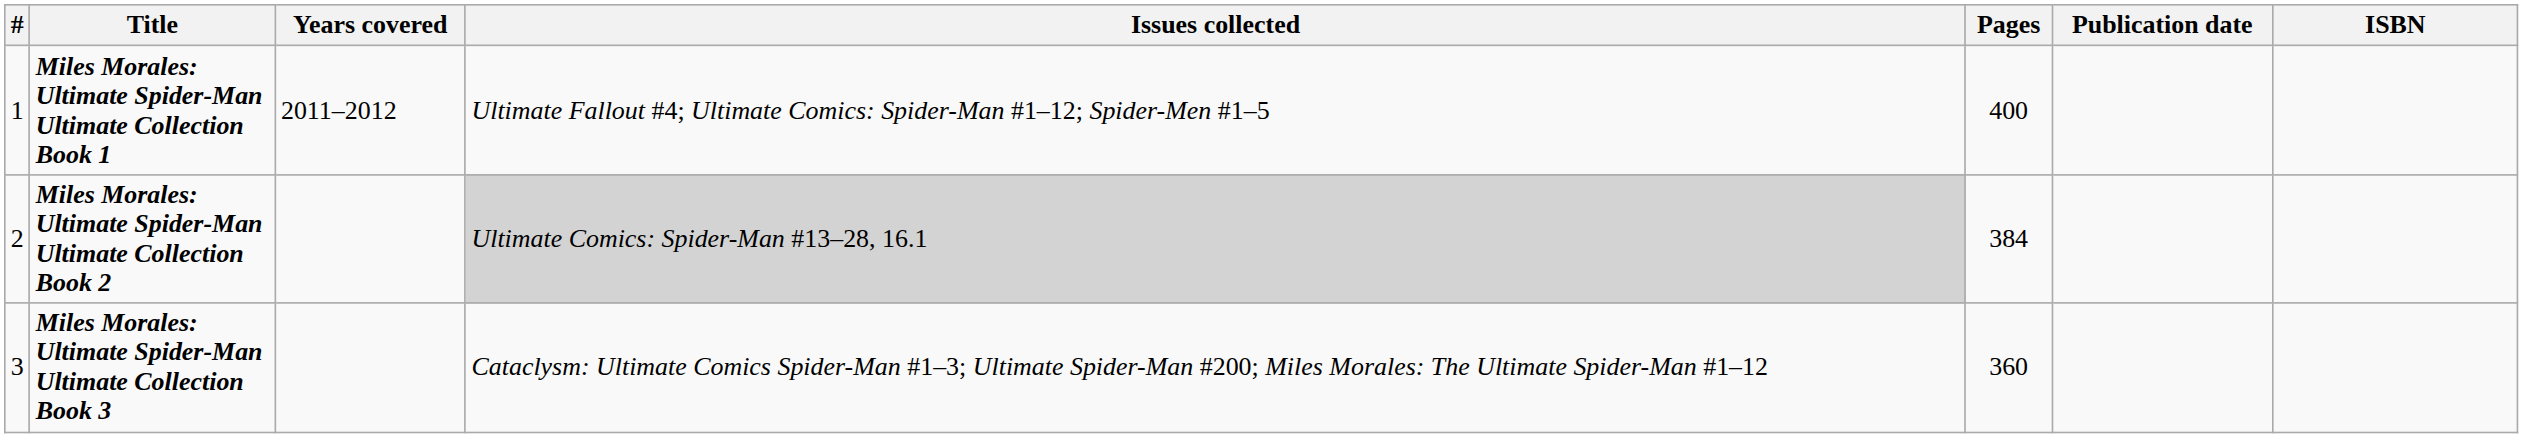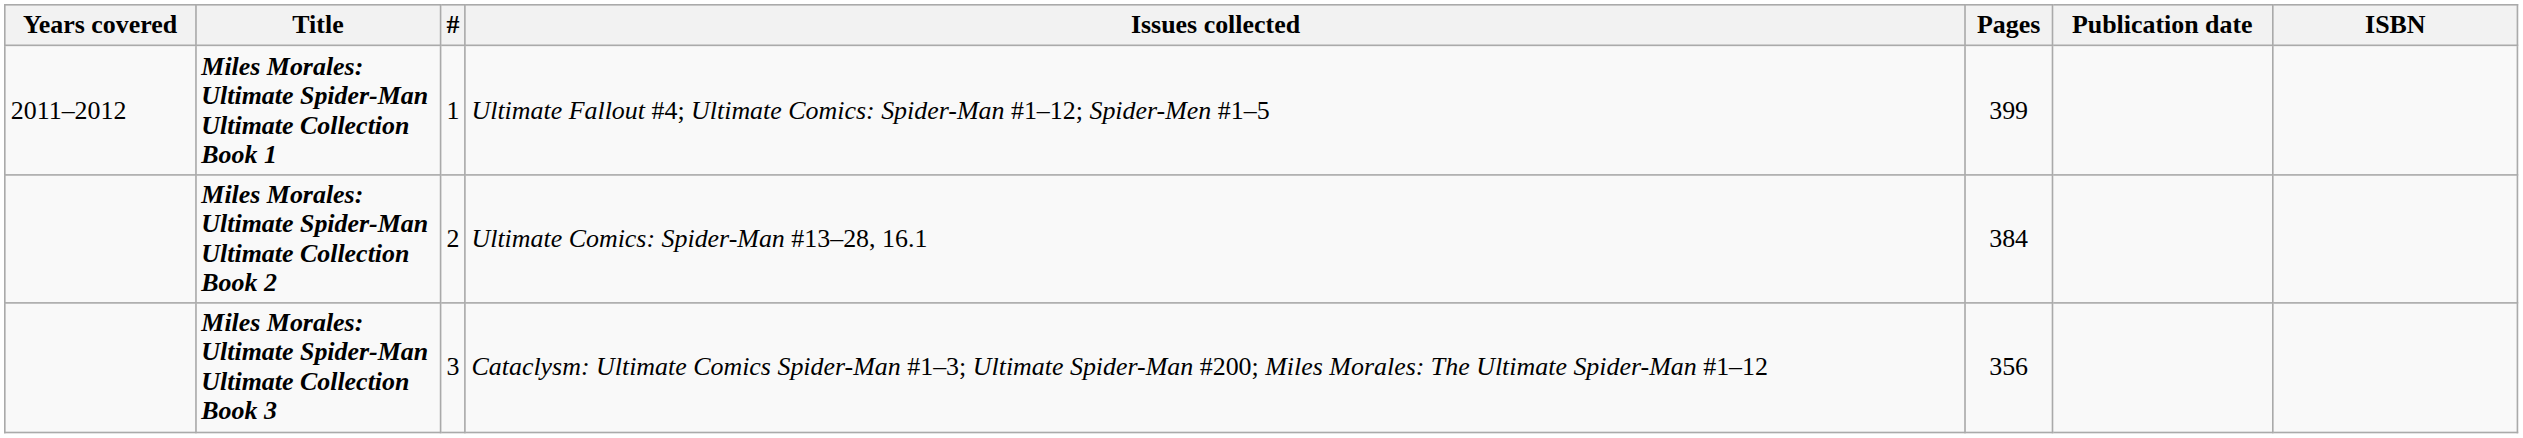columns swapped: (17, 25) <-> (370, 25)
(2009, 109) 400 -> (2009, 109) 399
(699, 238) lightgrey background -> (699, 238) no background
(2009, 367) 360 -> (2009, 367) 356
